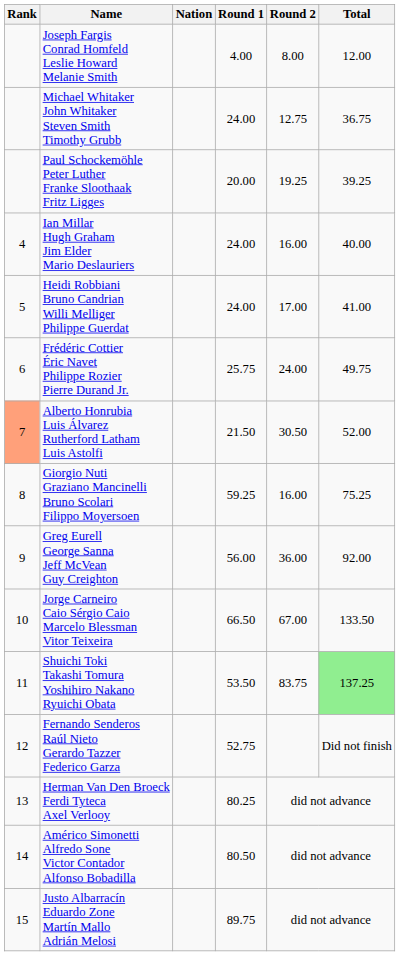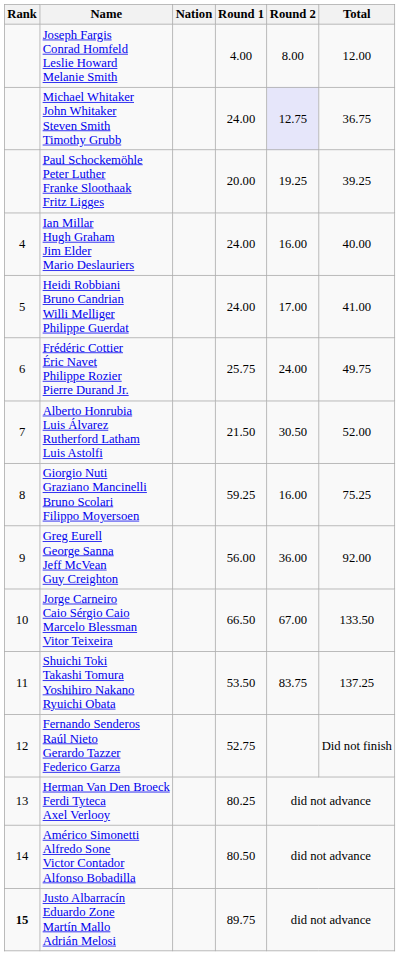(293, 118) no background -> (293, 118) lavender background
(22, 432) lightsalmon background -> (22, 432) no background
(357, 682) lightgreen background -> (357, 682) no background
(22, 919) normal -> (22, 919) bold
